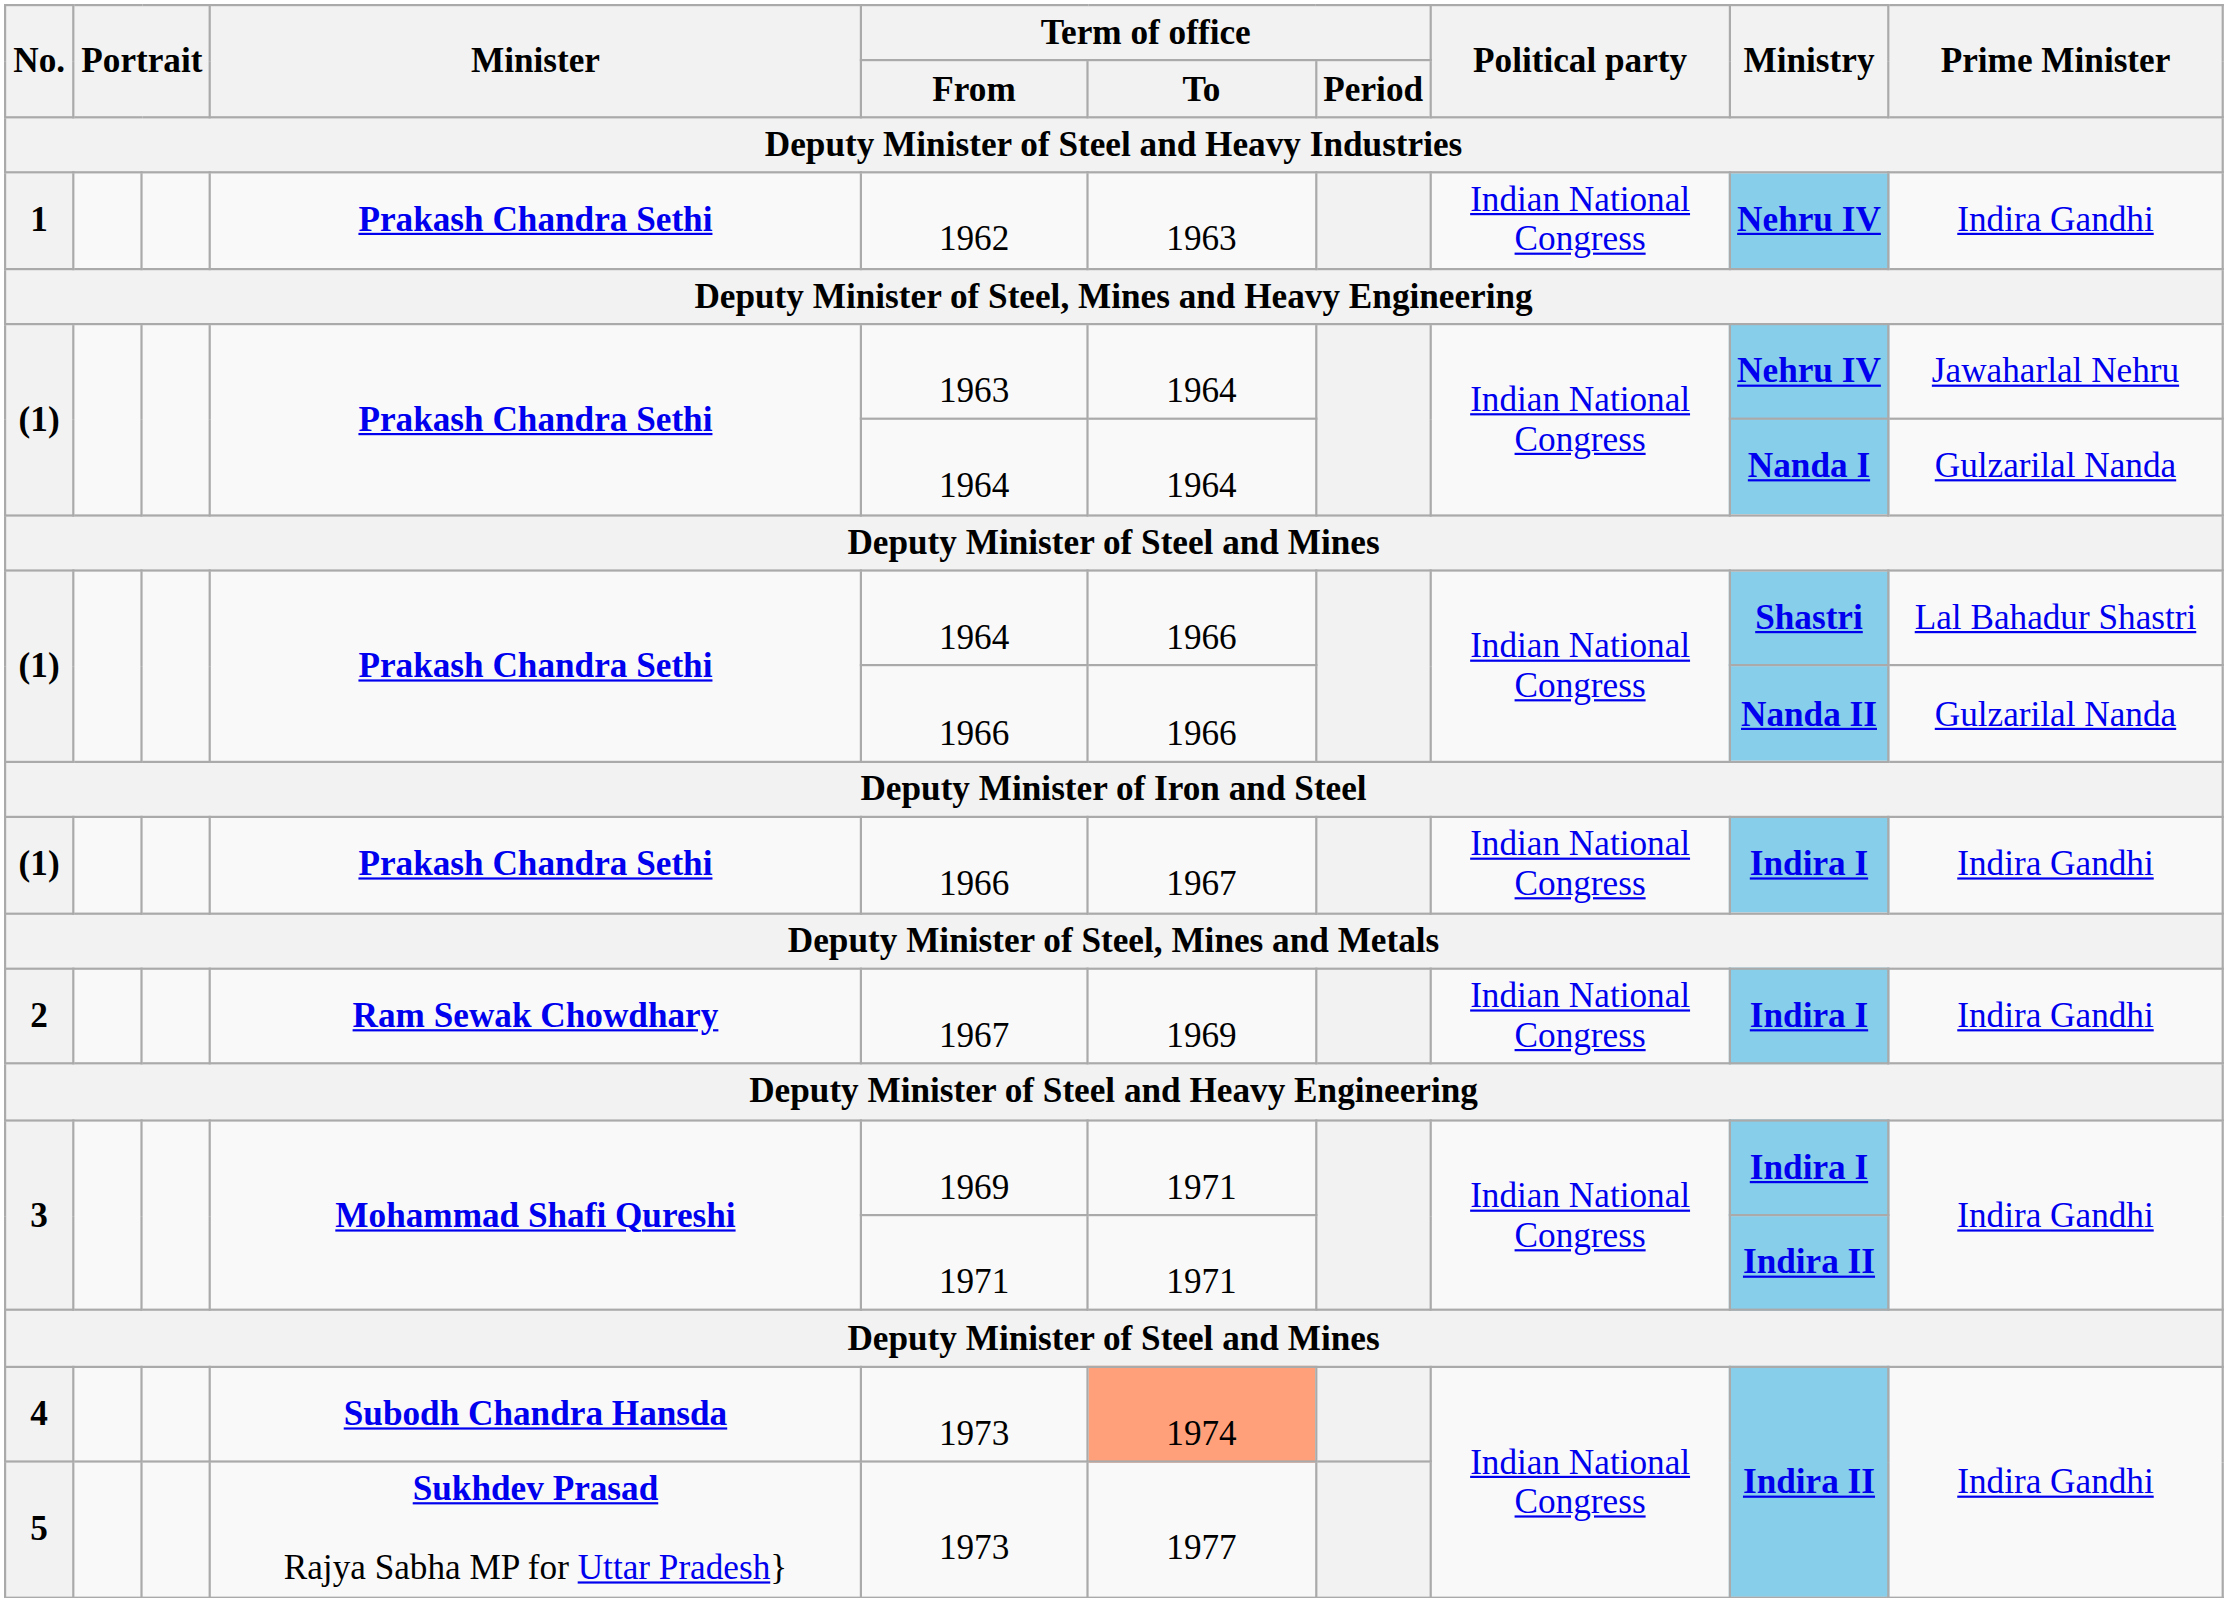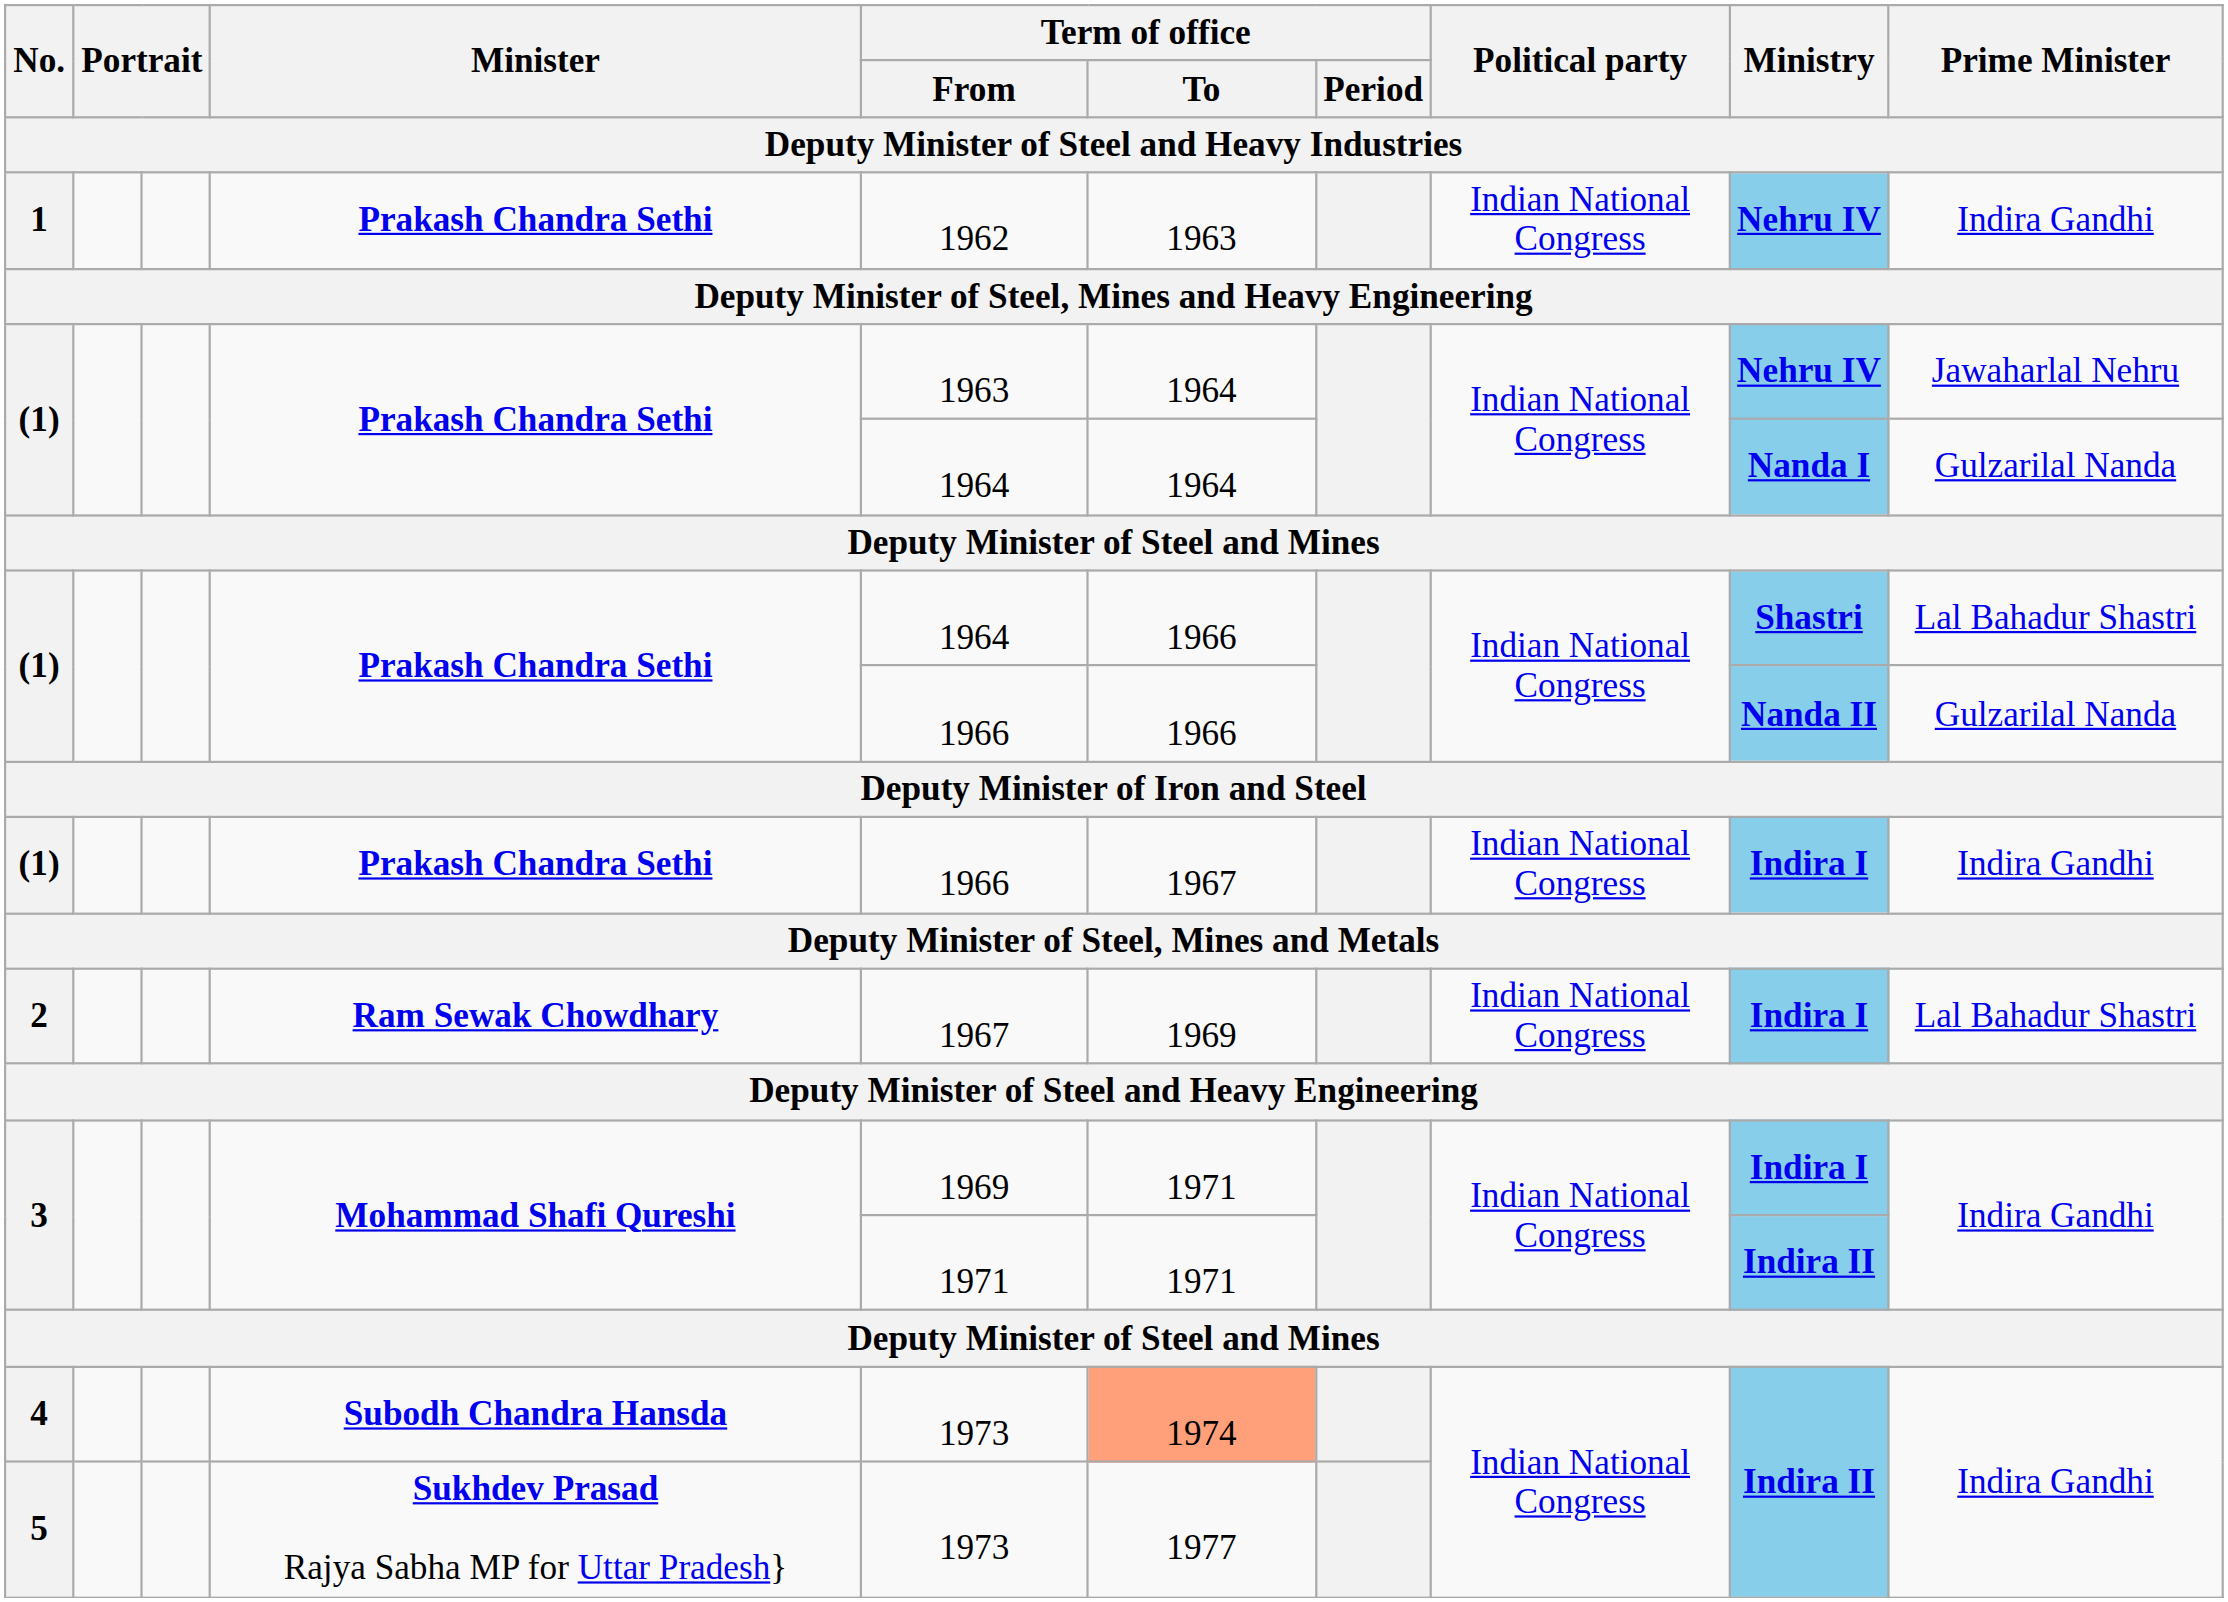(2056, 1015) Indira Gandhi -> (2056, 1015) Lal Bahadur Shastri
